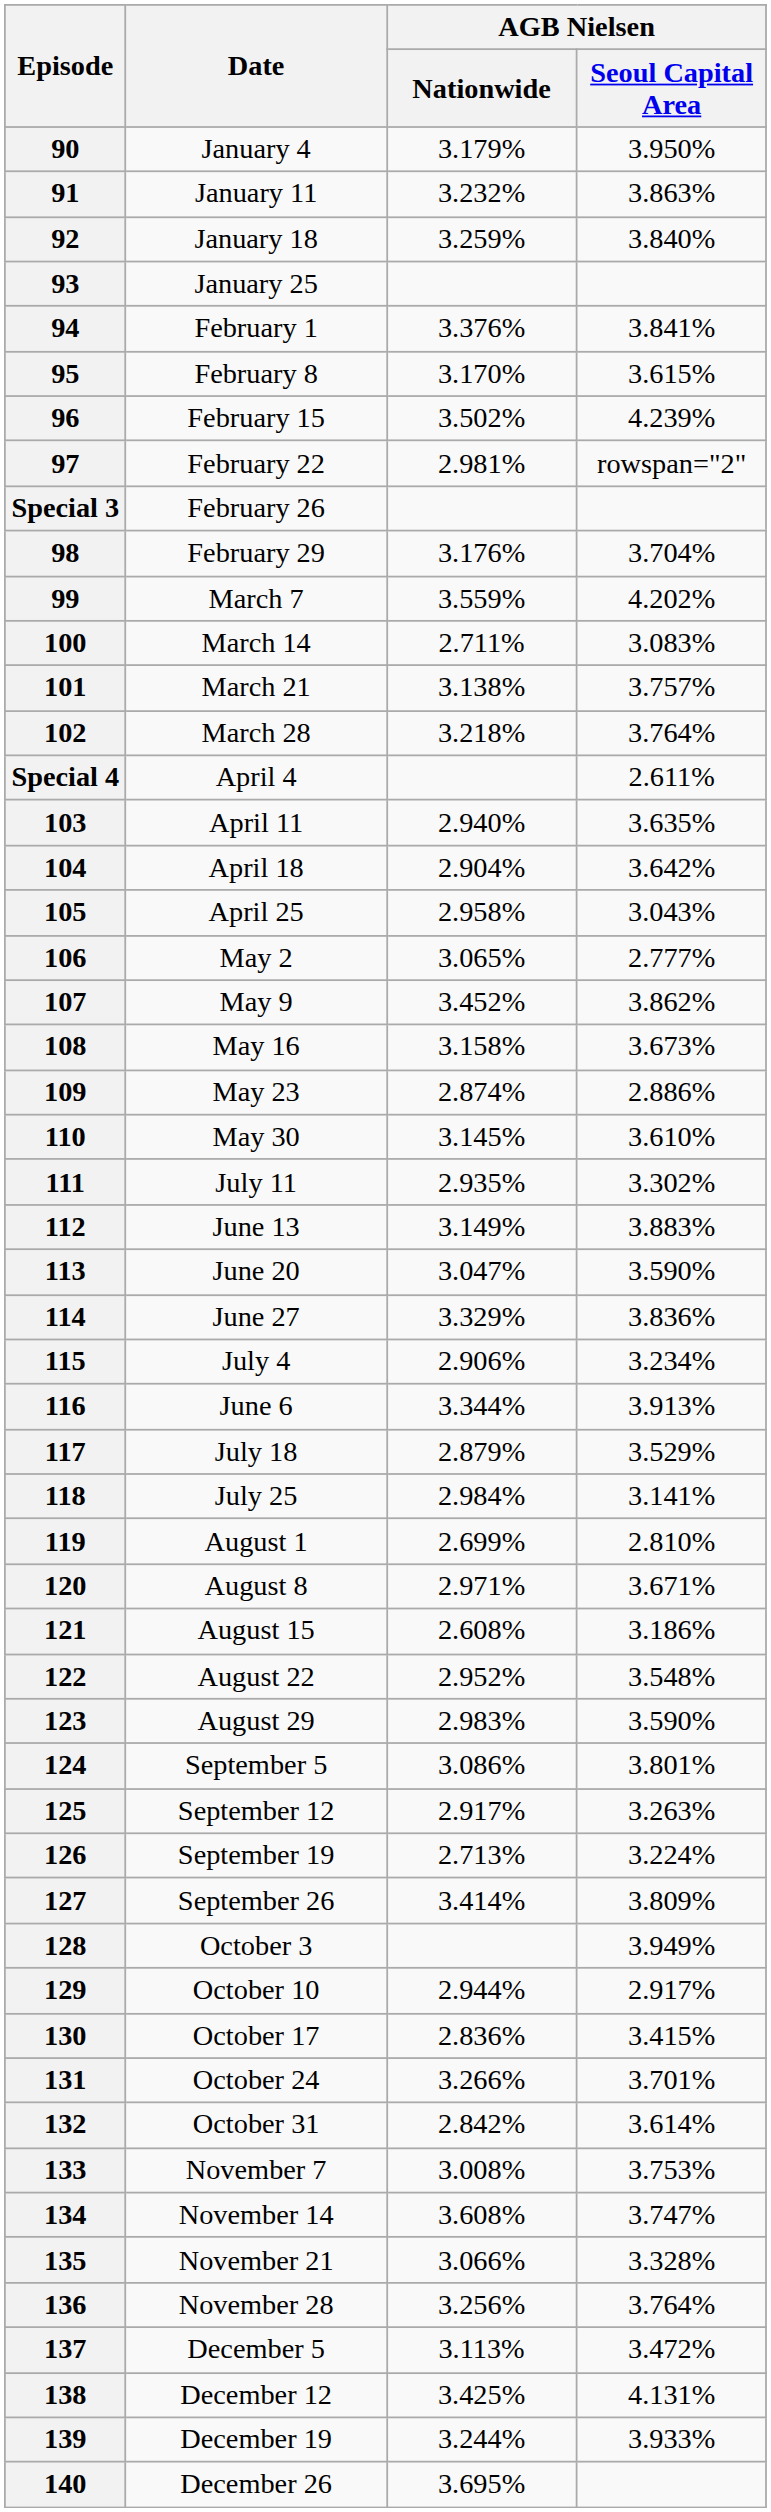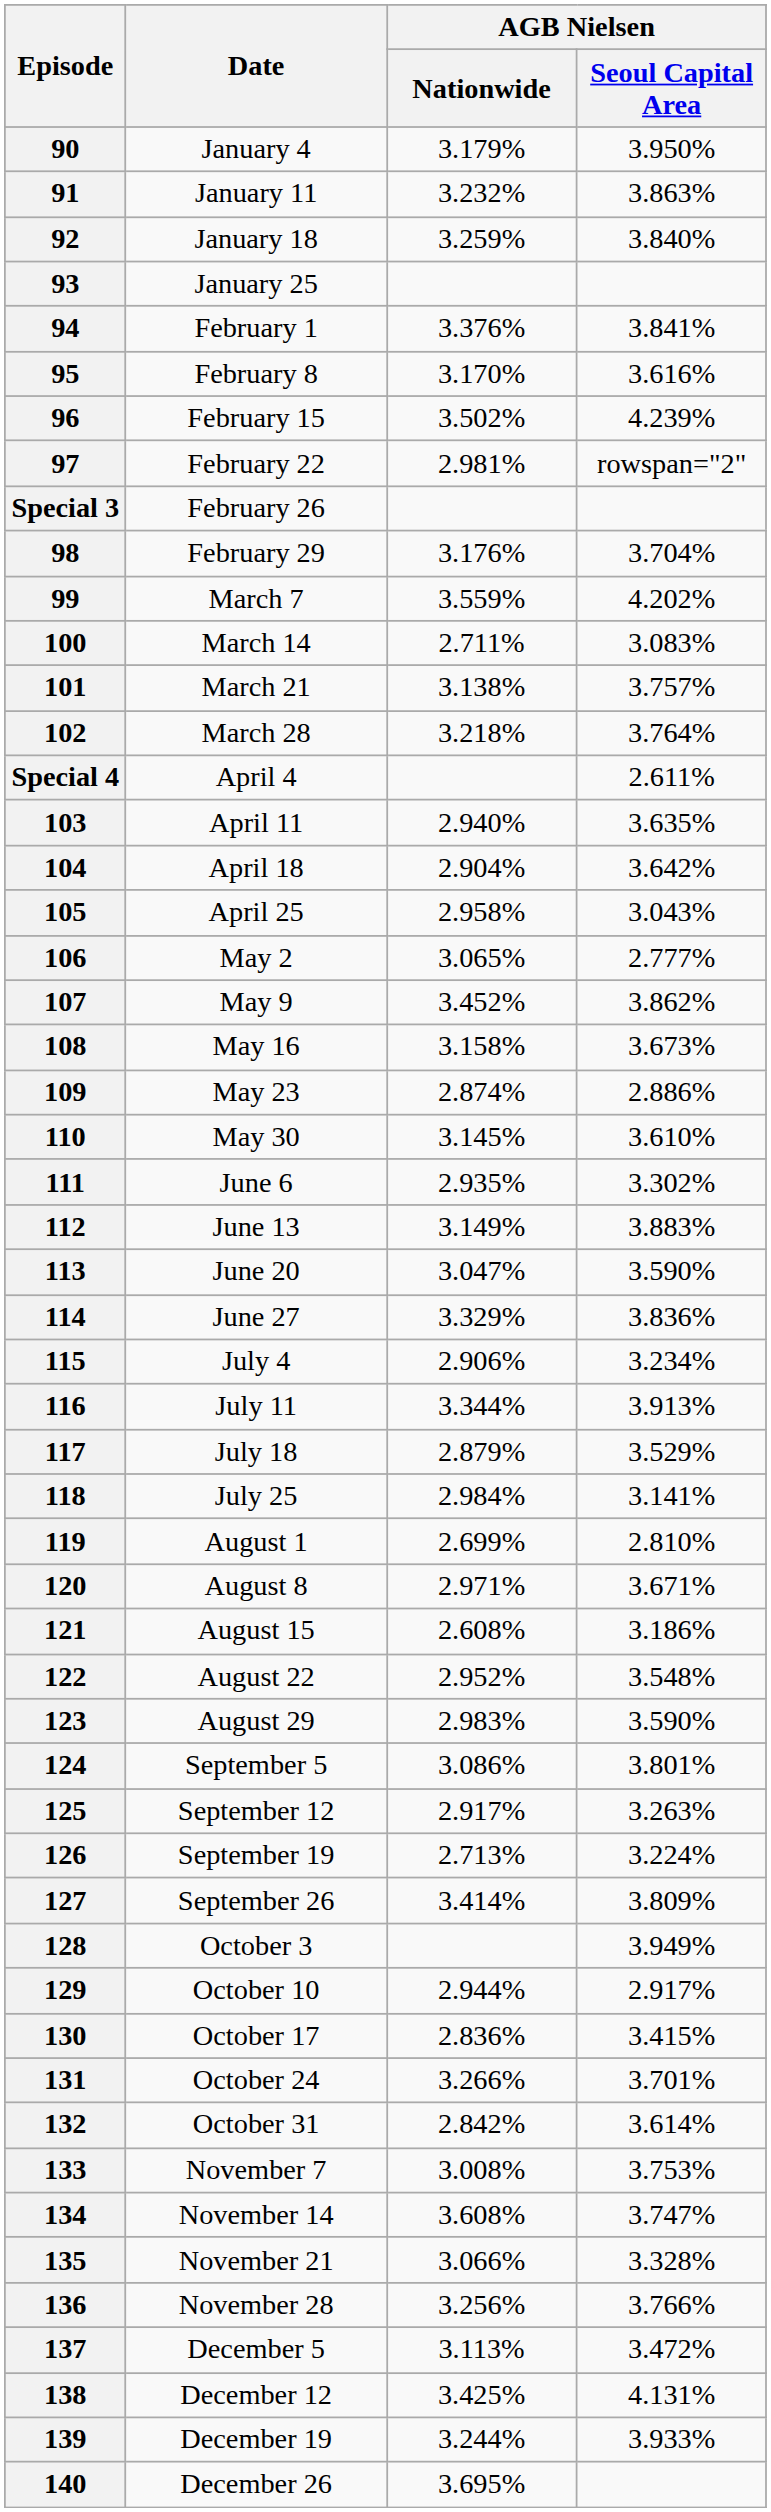(672, 373) 3.615% -> (672, 373) 3.616%
(256, 1181) July 11 -> (256, 1181) June 6
(256, 1406) June 6 -> (256, 1406) July 11
(672, 2304) 3.764% -> (672, 2304) 3.766%
